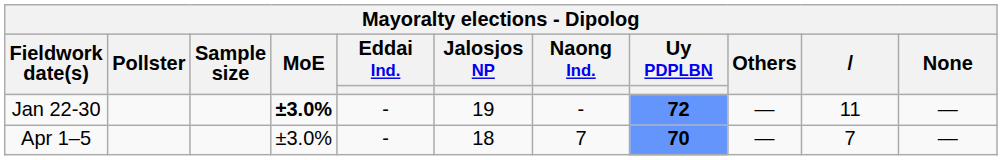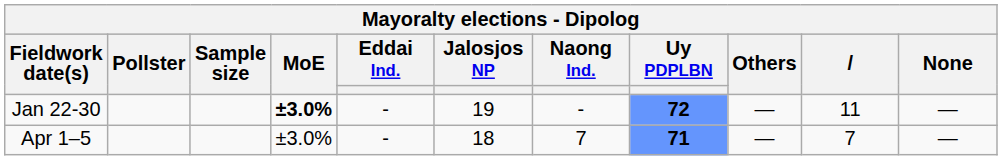(679, 139) 70 -> (679, 139) 71
